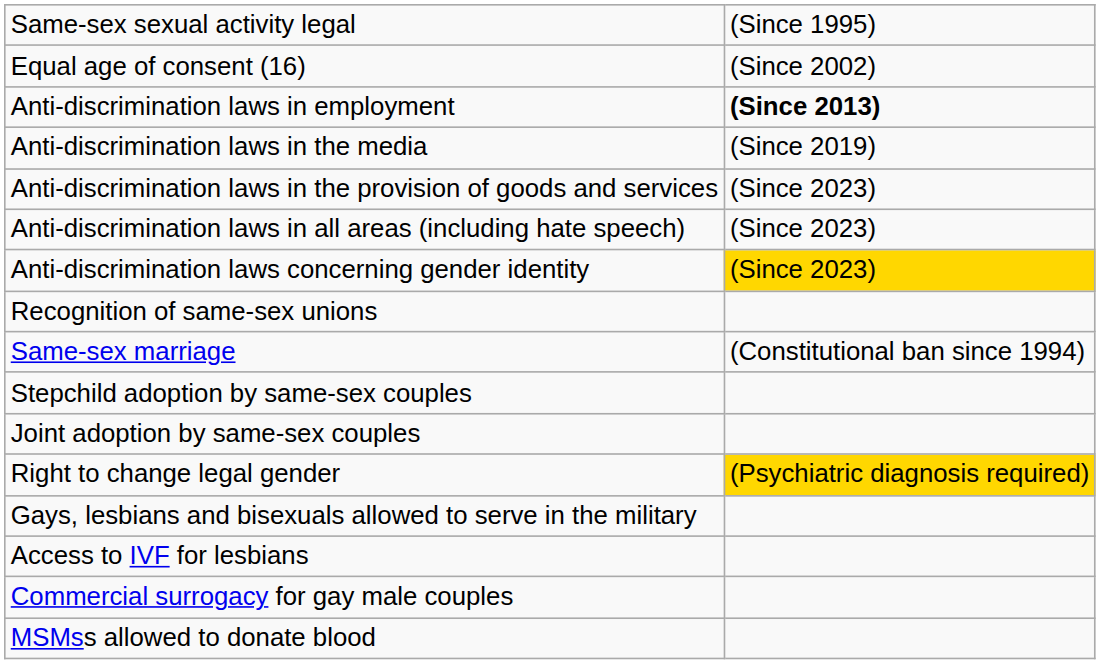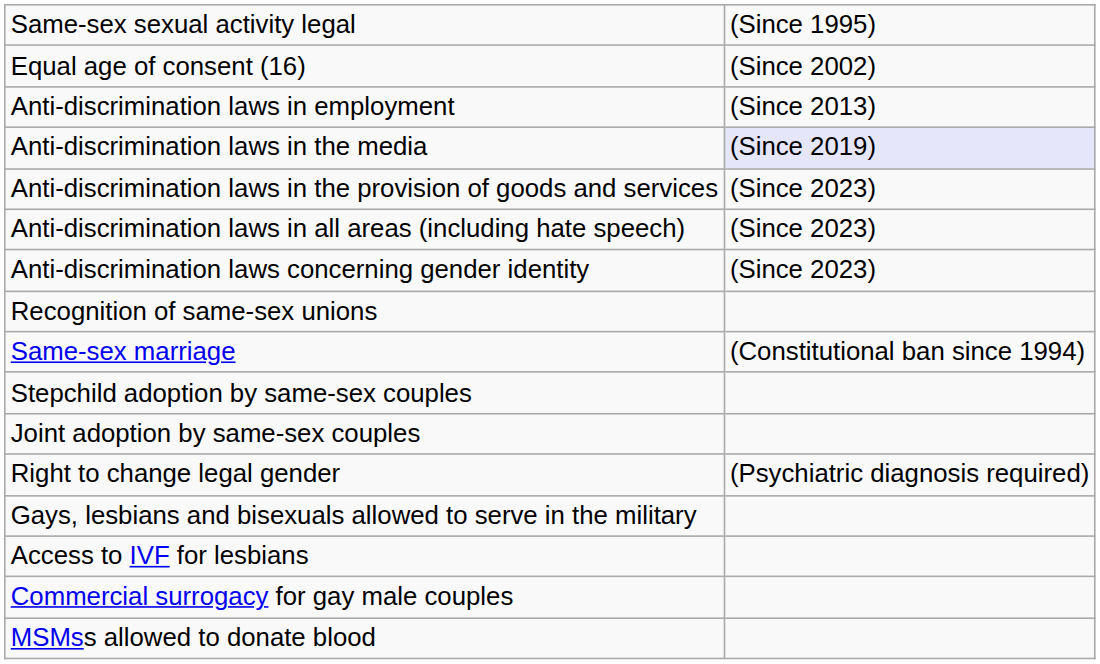(805, 106) bold -> (803, 106) normal
(803, 147) no background -> (803, 147) lavender background
(803, 270) gold background -> (803, 270) no background
(910, 474) gold background -> (910, 474) no background
